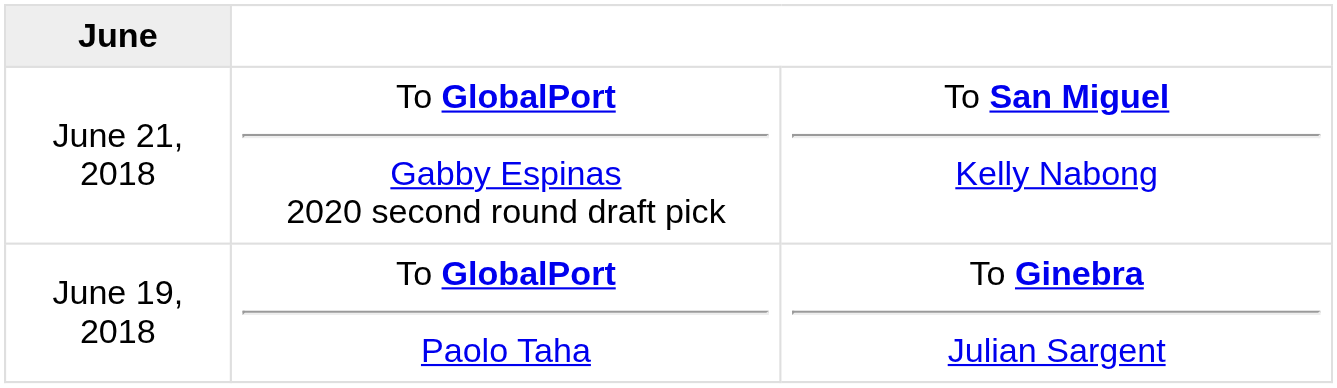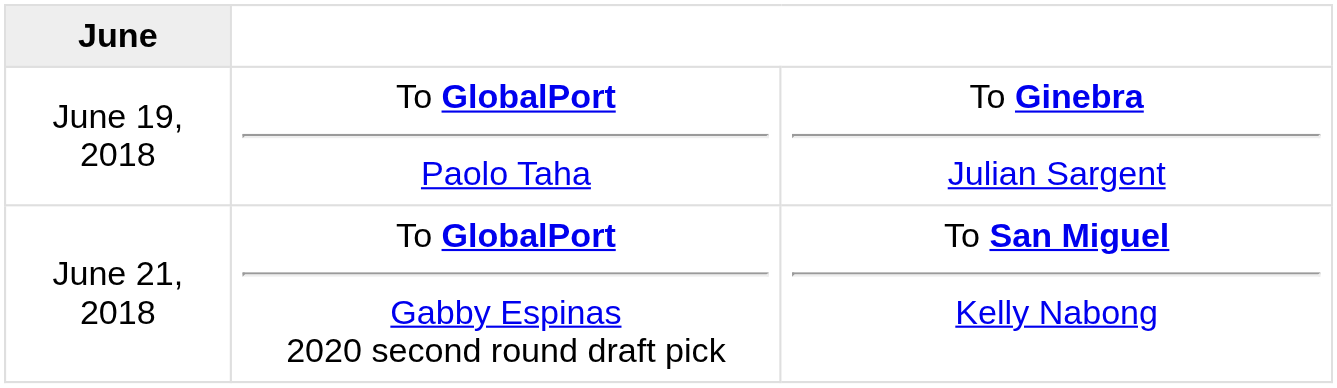rows swapped: (118, 312) <-> (118, 154)
